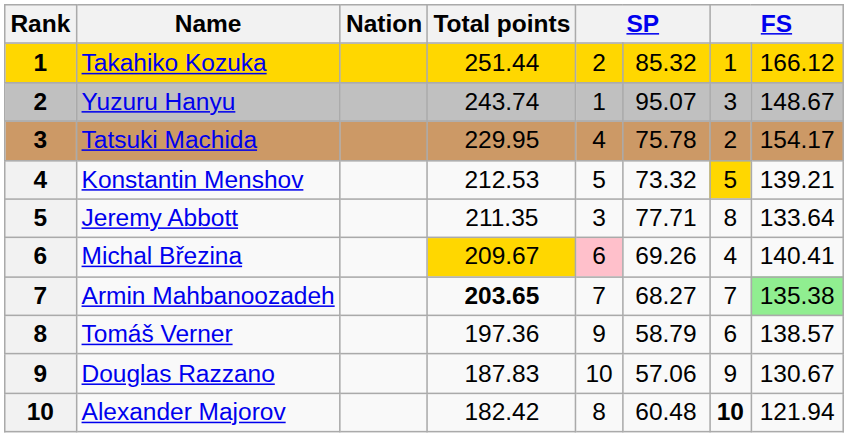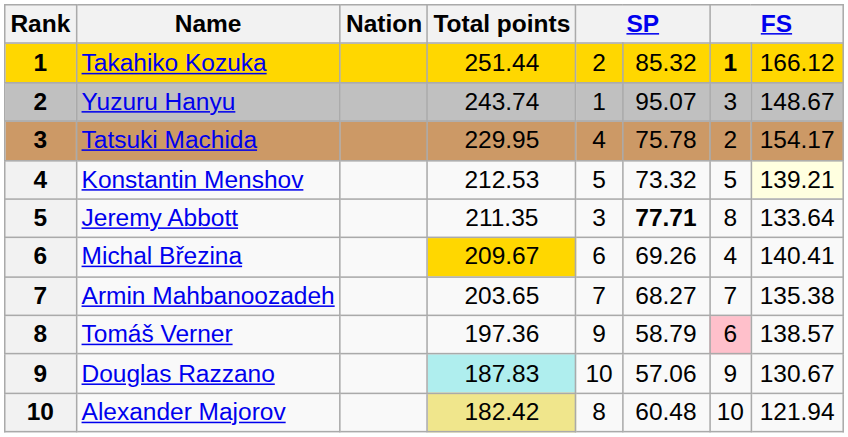(730, 62) normal -> (730, 62) bold
(730, 179) gold background -> (730, 179) no background
(797, 179) no background -> (797, 179) lightyellow background
(666, 218) normal -> (666, 218) bold
(599, 256) pink background -> (599, 256) no background
(502, 295) bold -> (502, 295) normal
(797, 295) lightgreen background -> (797, 295) no background
(730, 334) no background -> (730, 334) pink background
(502, 373) no background -> (502, 373) paleturquoise background
(502, 412) no background -> (502, 412) khaki background
(730, 412) bold -> (730, 412) normal
